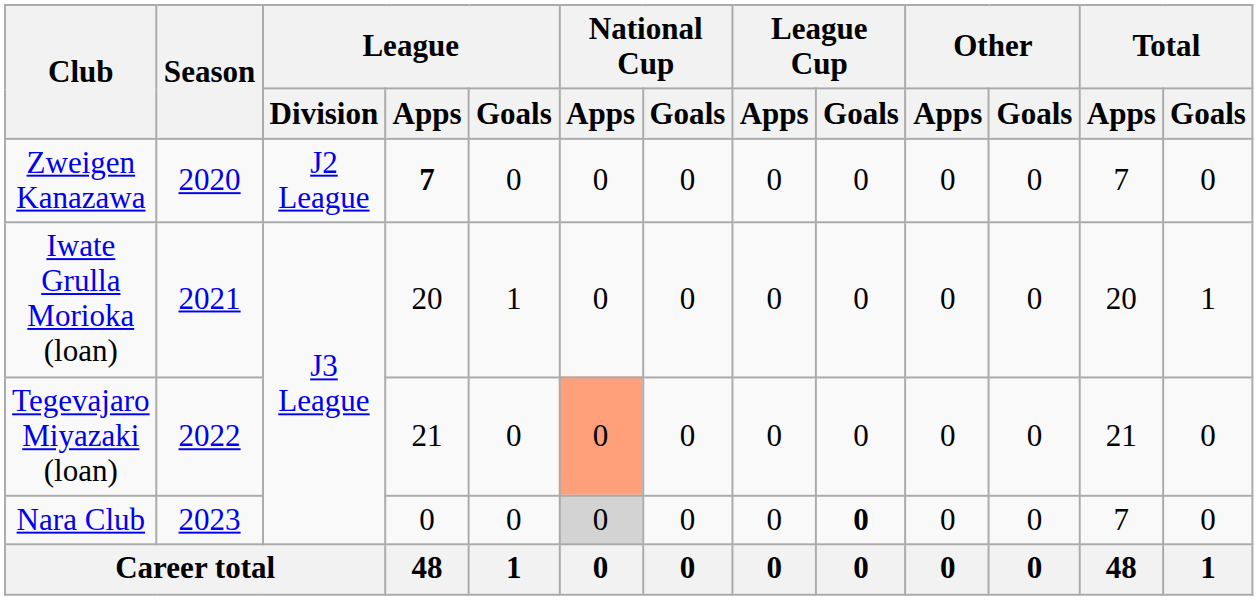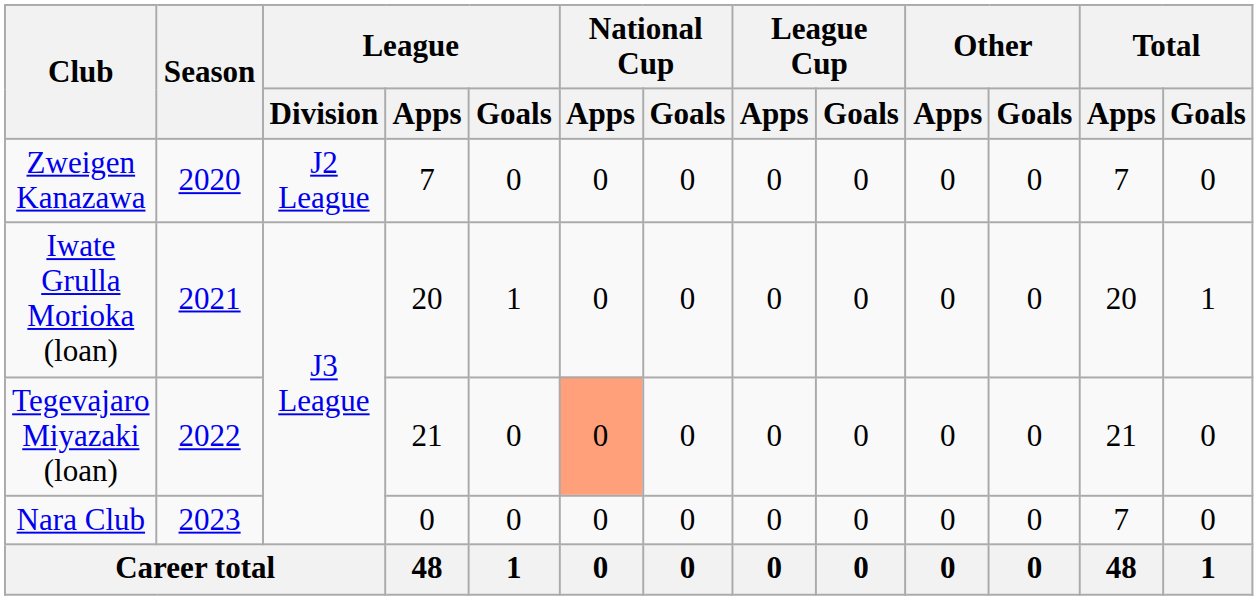(427, 179) bold -> (427, 179) normal
(601, 519) lightgrey background -> (601, 519) no background
(861, 519) bold -> (861, 519) normal
